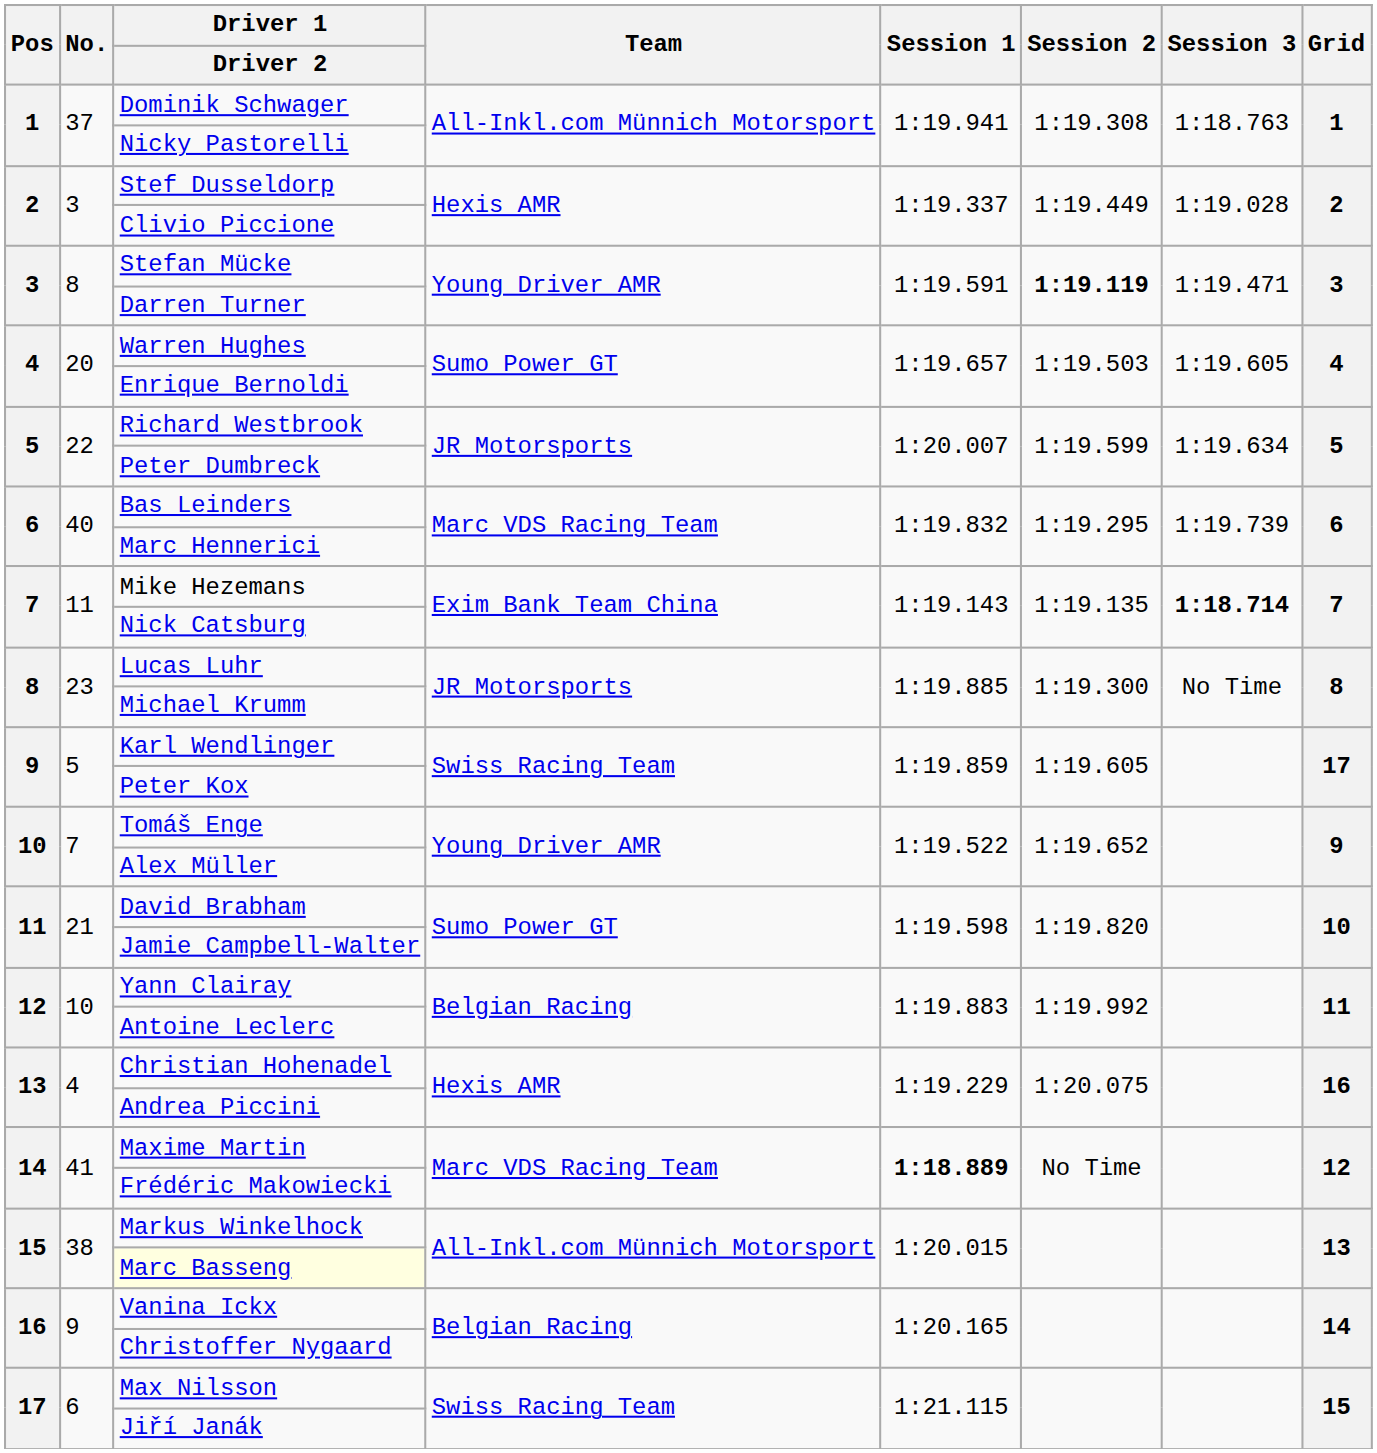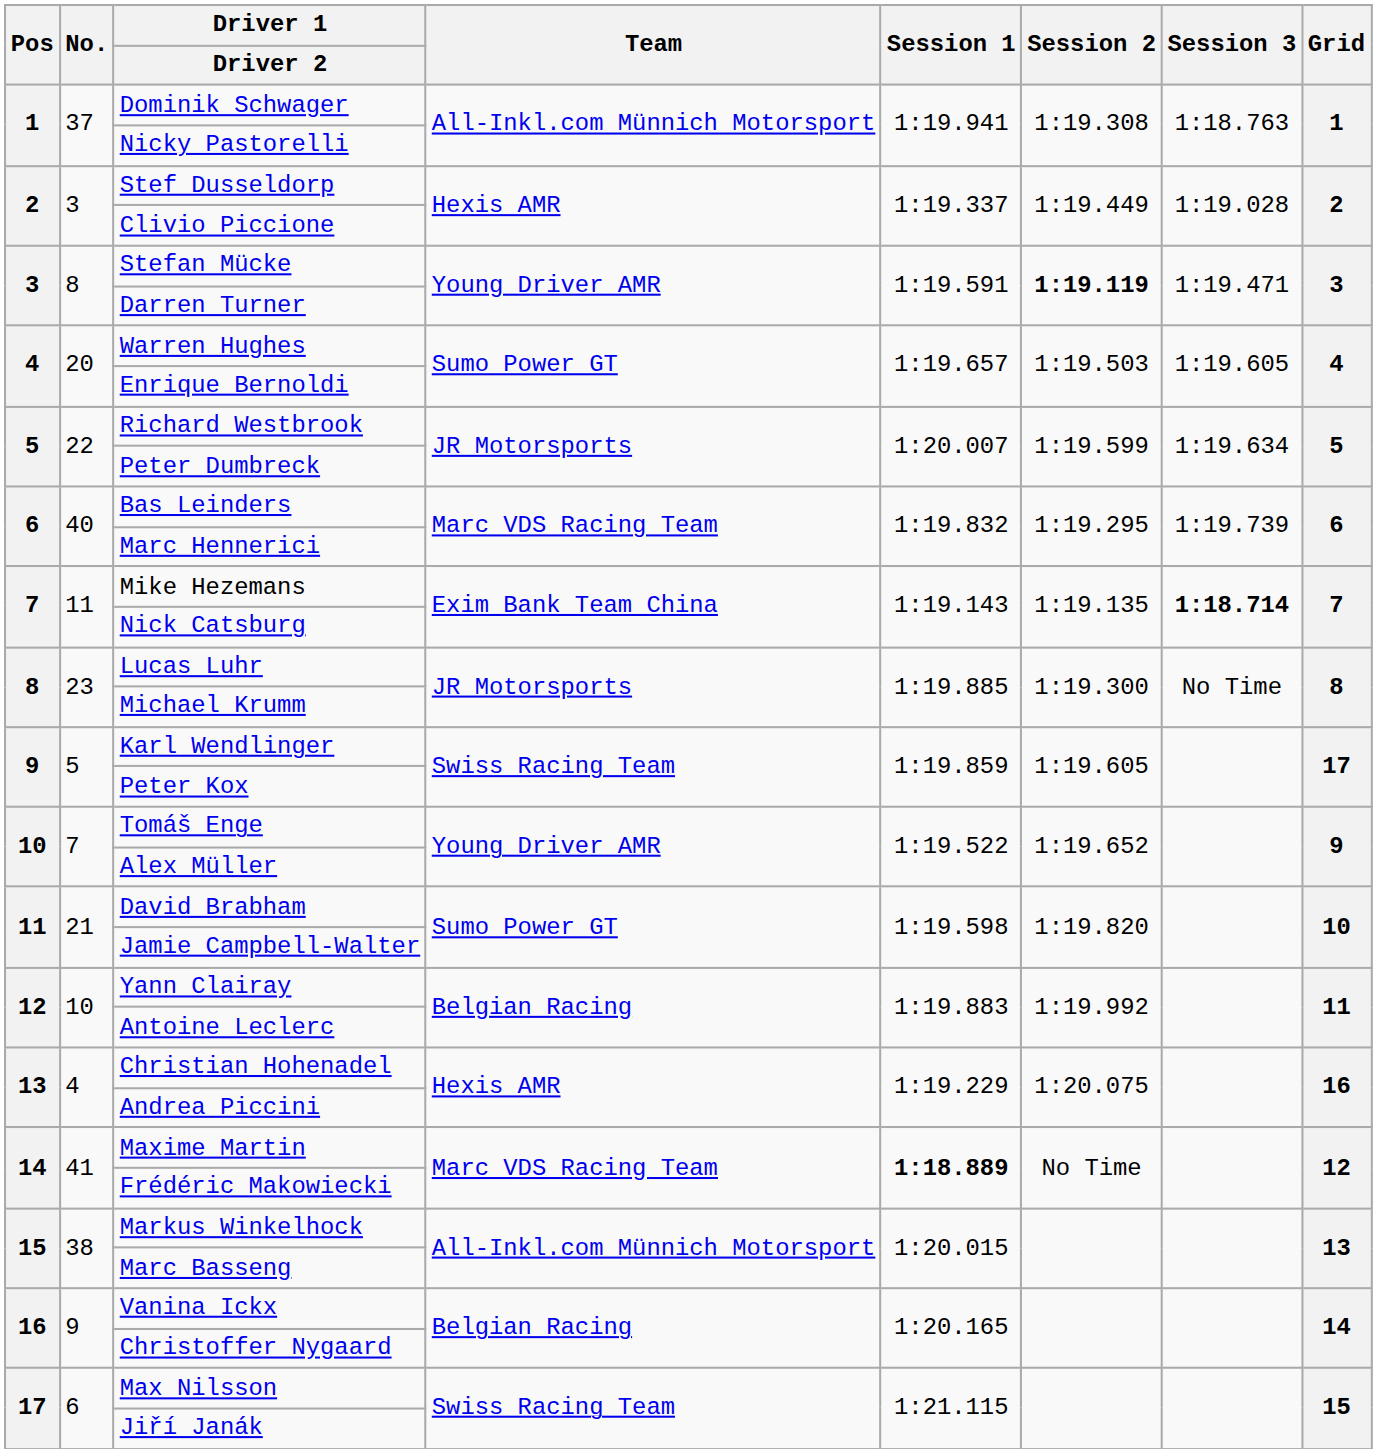(206, 1268) lightyellow background -> (206, 1268) no background
